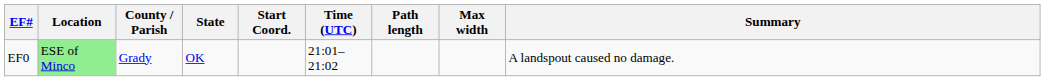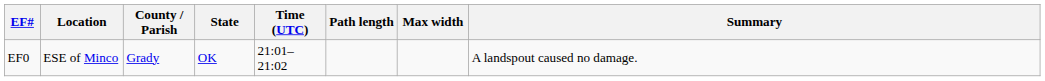- column: (272, 22)
(60, 57) lightgreen background -> (81, 57) no background
